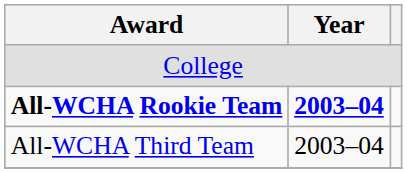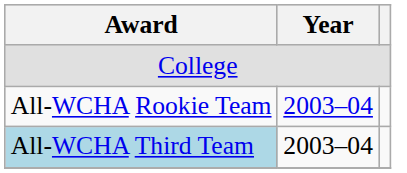(147, 106) bold -> (141, 106) normal
(339, 106) bold -> (328, 106) normal
(132, 146) no background -> (132, 146) lightblue background
